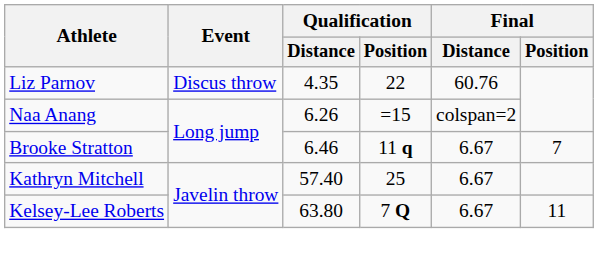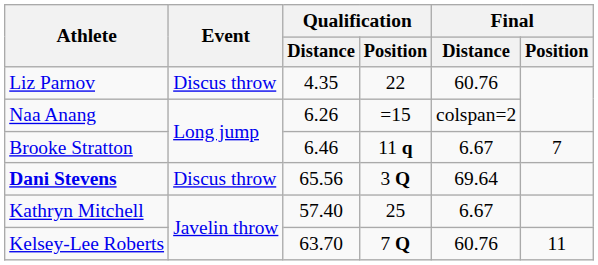+ row: (63, 179)
(321, 211) 63.80 -> (321, 243) 63.70
(476, 211) 6.67 -> (476, 243) 60.76
